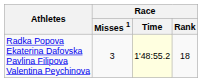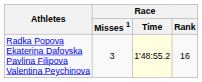(185, 56) 18 -> (185, 56) 16
